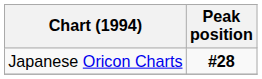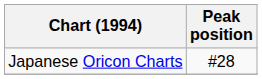(221, 61) bold -> (221, 61) normal
